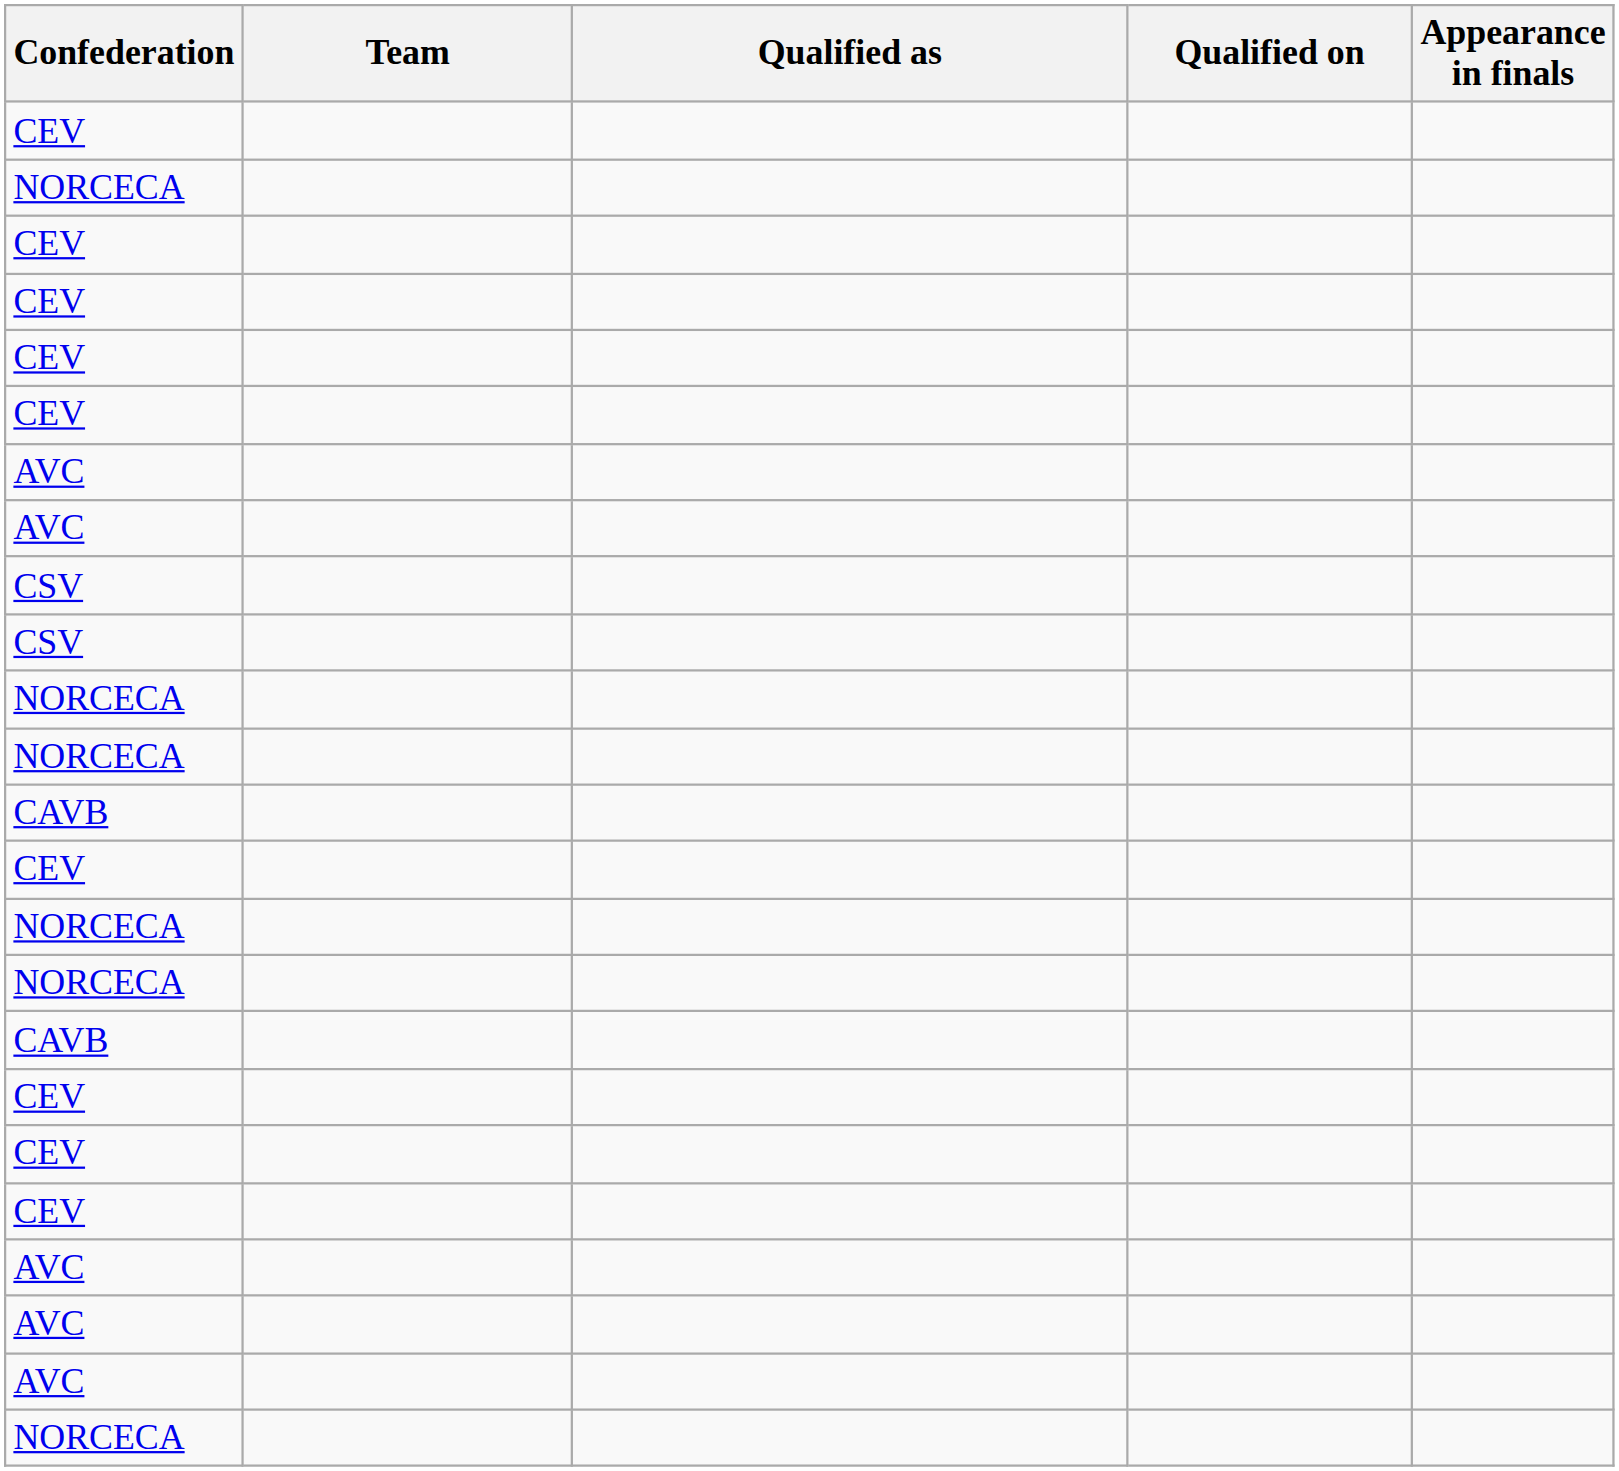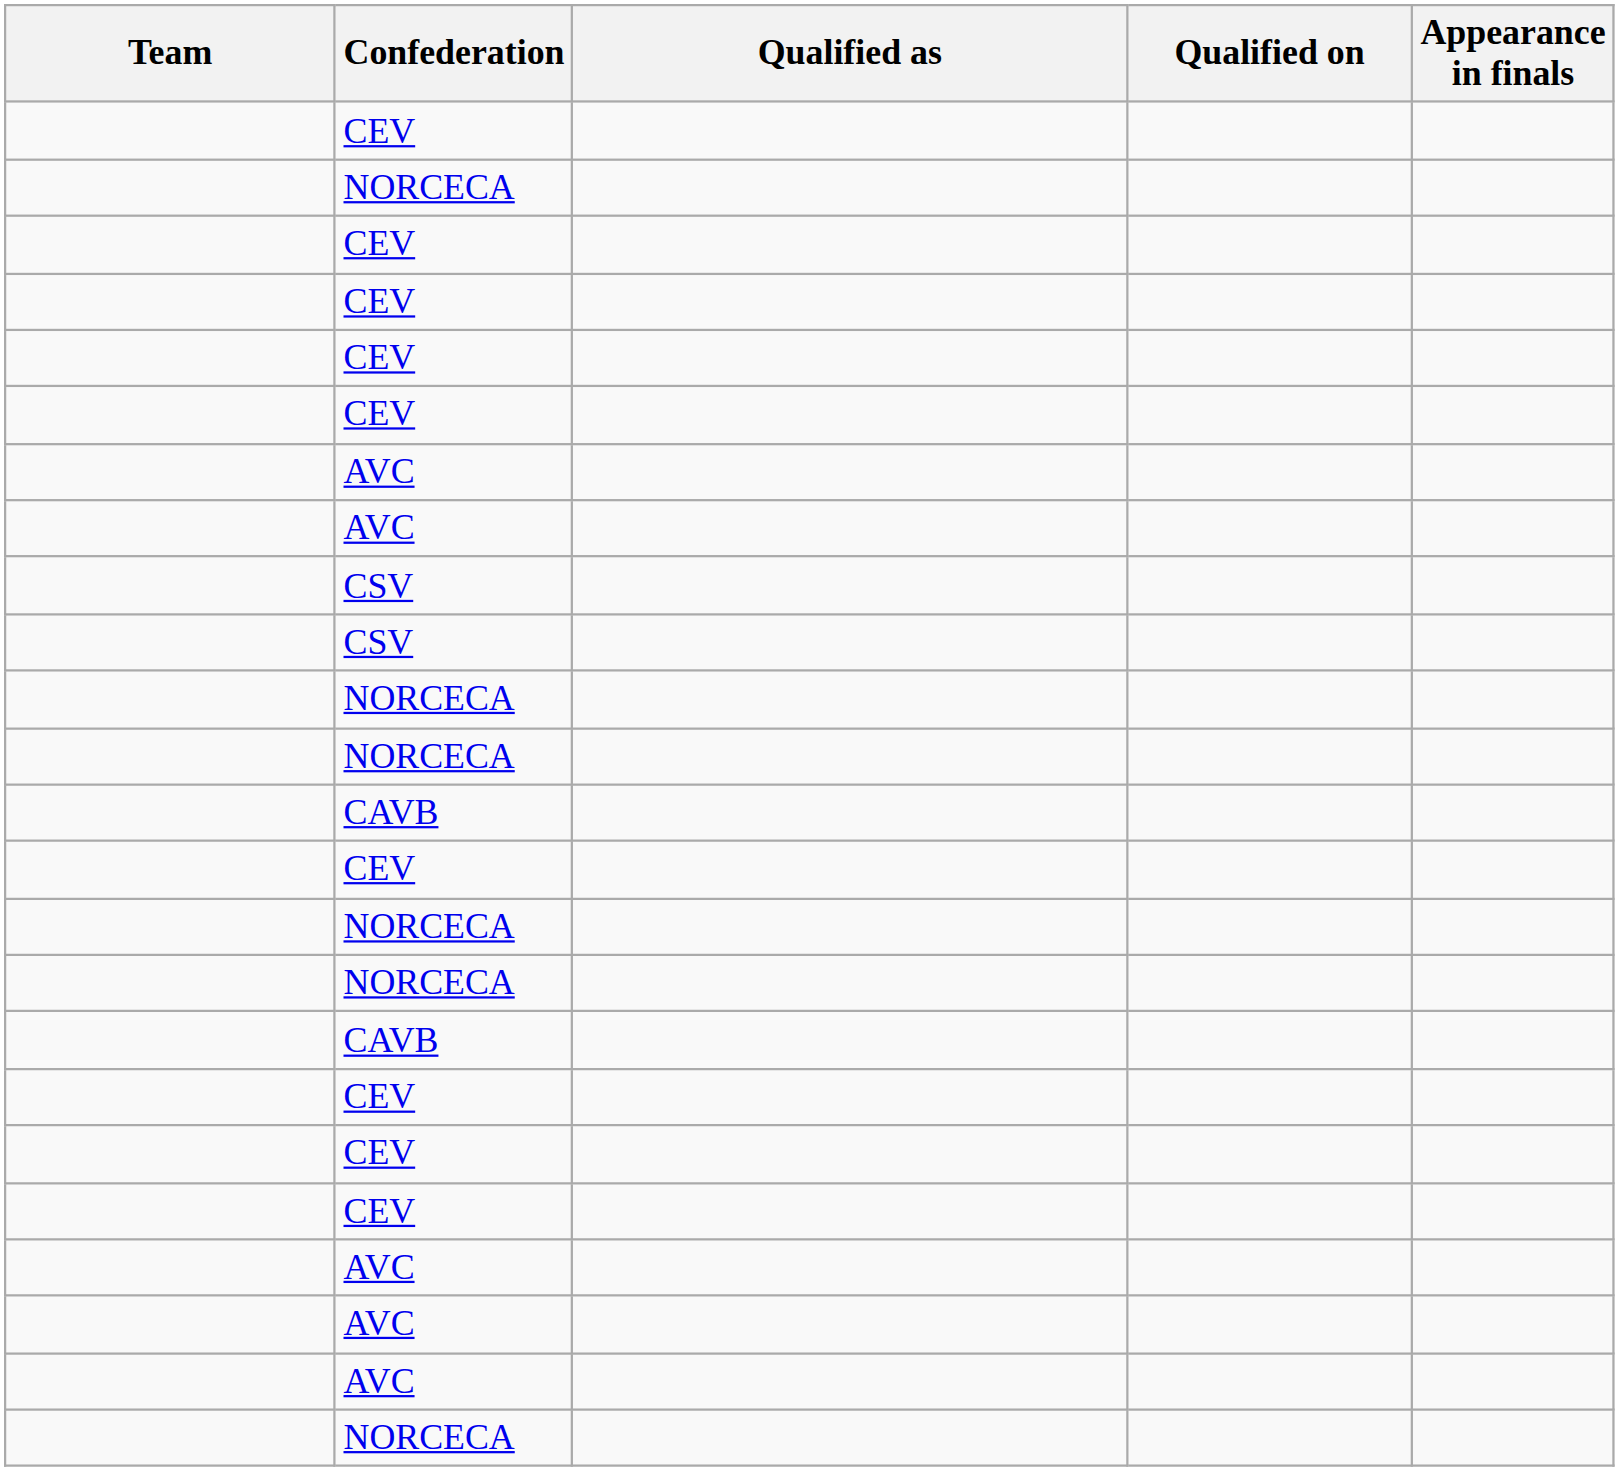columns swapped: (408, 53) <-> (124, 53)
